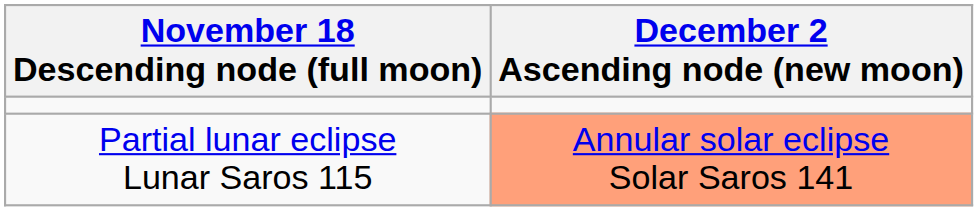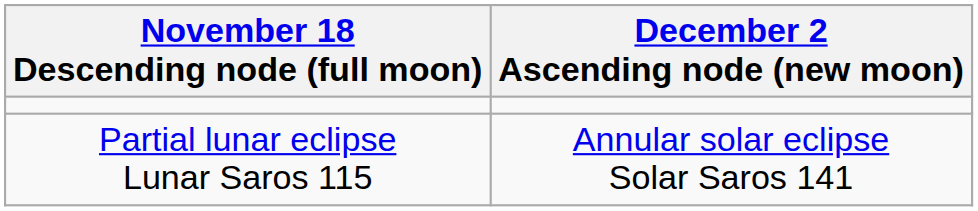(731, 158) lightsalmon background -> (731, 158) no background
